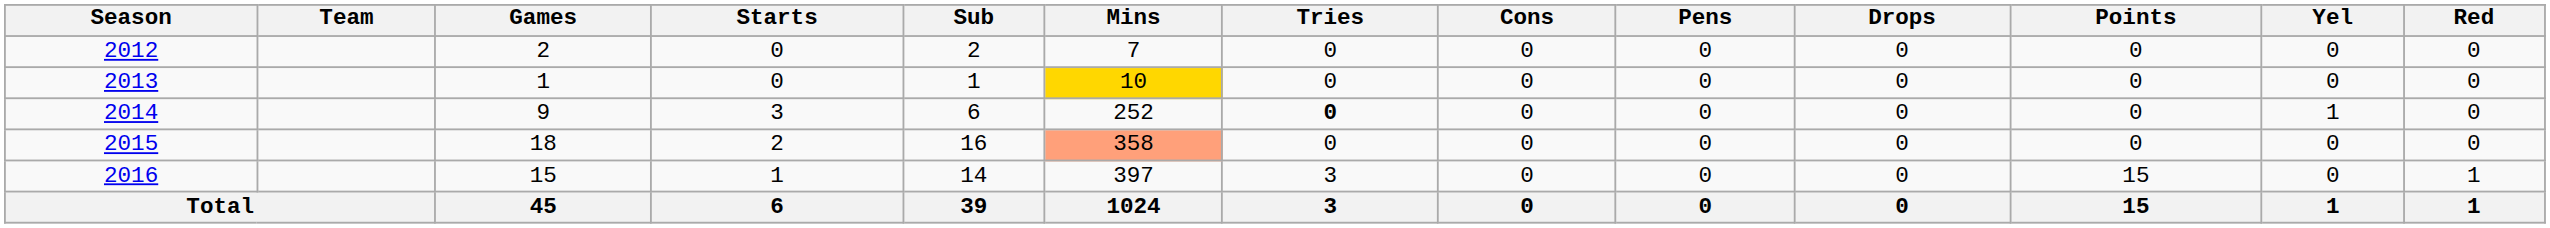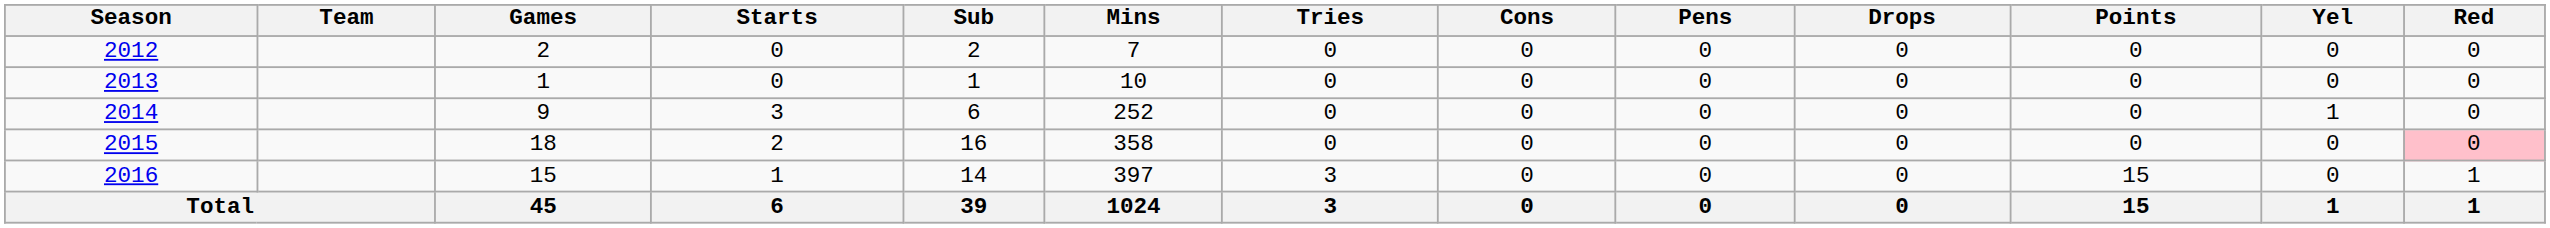(1134, 82) gold background -> (1134, 82) no background
(1330, 113) bold -> (1330, 113) normal
(1134, 145) lightsalmon background -> (1134, 145) no background
(2474, 145) no background -> (2474, 145) pink background
